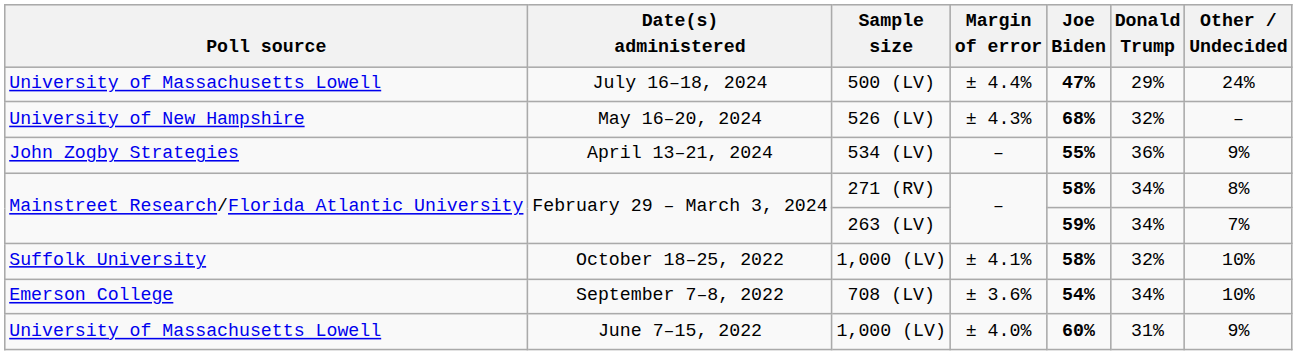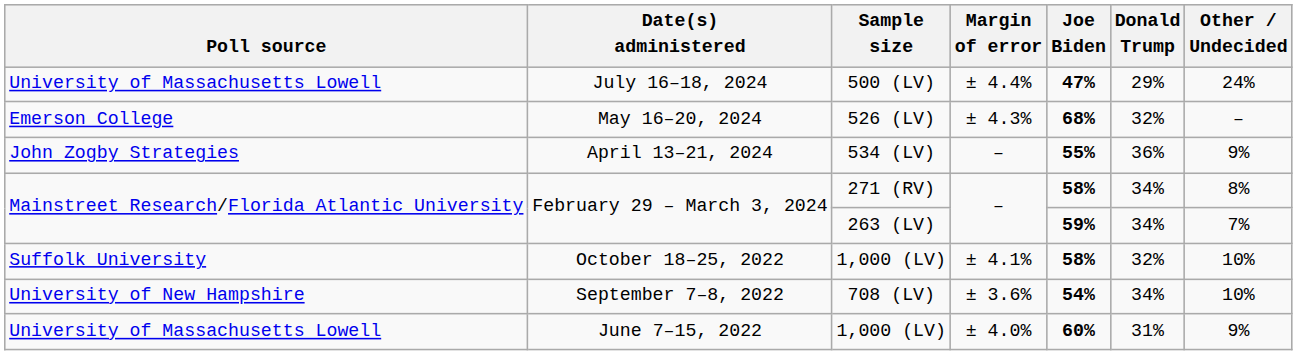(157, 119) University of New Hampshire -> (91, 119) Emerson College
(91, 295) Emerson College -> (157, 295) University of New Hampshire
